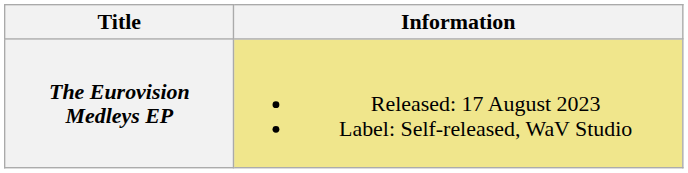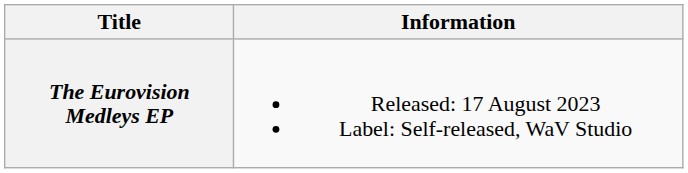(458, 116) khaki background -> (458, 116) no background
